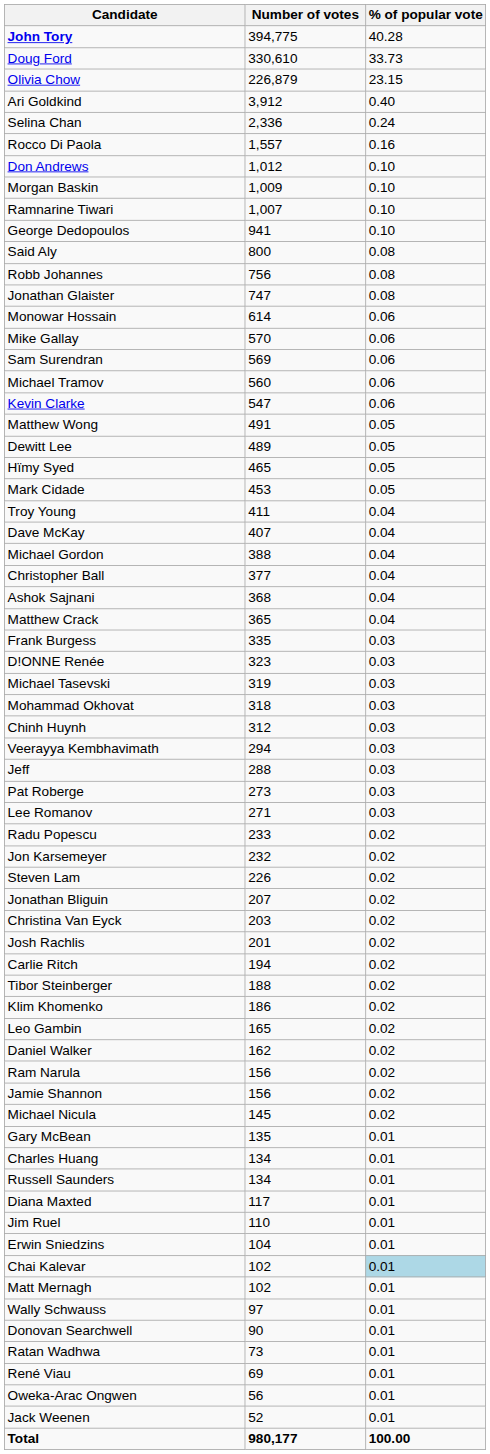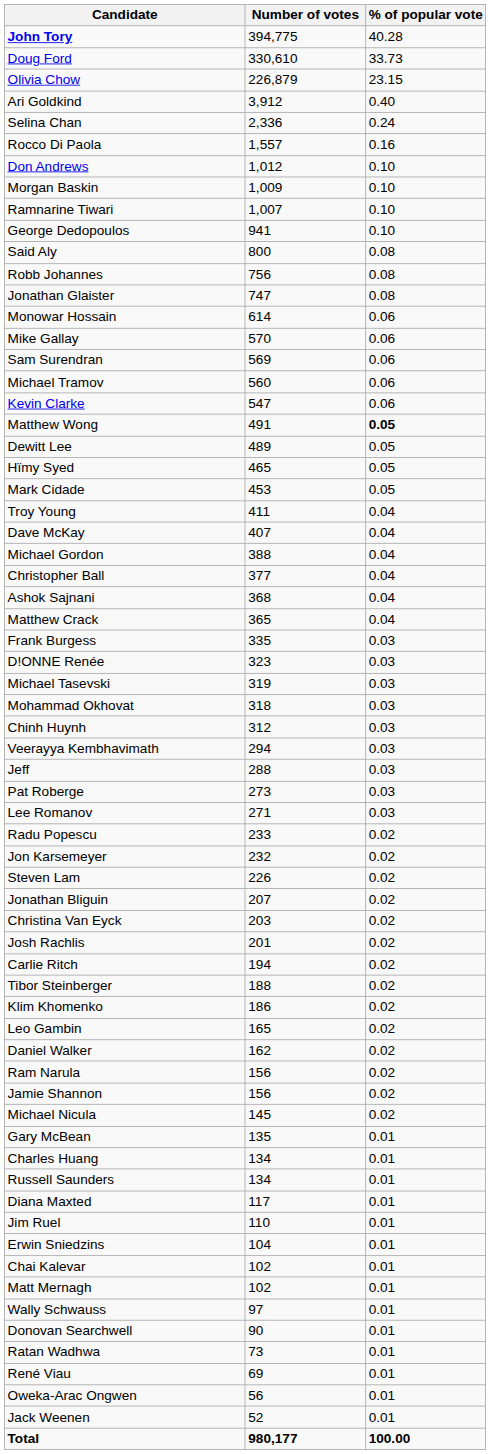(382, 425) normal -> (382, 425) bold
(382, 1266) lightblue background -> (382, 1266) no background
